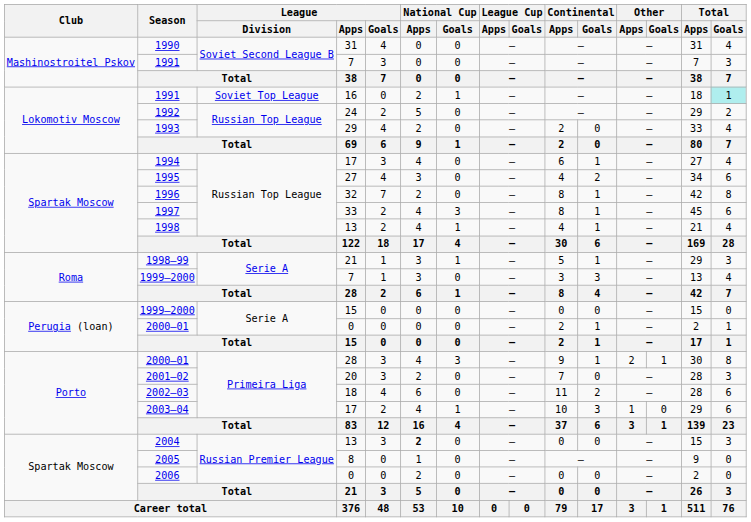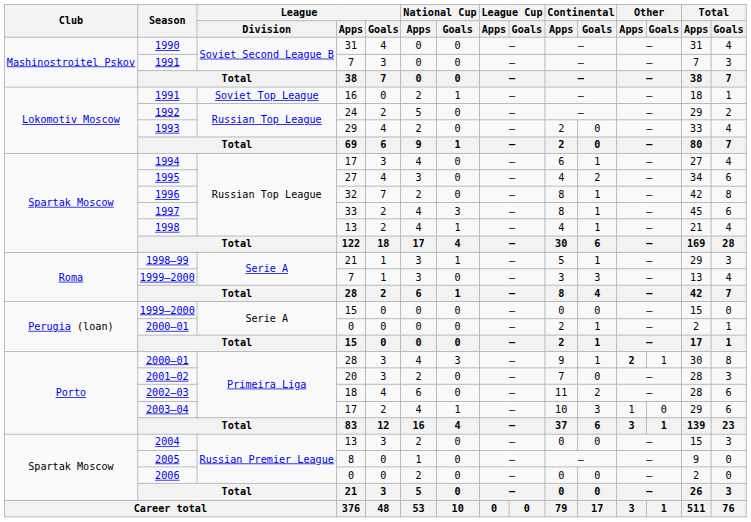(728, 95) paleturquoise background -> (728, 95) no background
(632, 360) normal -> (632, 360) bold
(419, 442) bold -> (419, 442) normal
